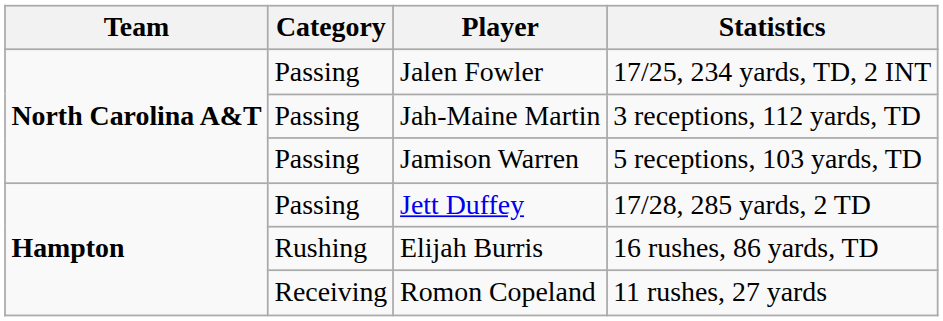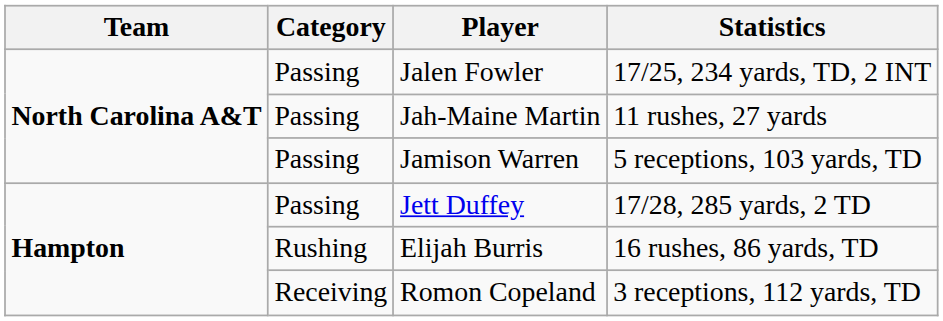(767, 115) 3 receptions, 112 yards, TD -> (720, 115) 11 rushes, 27 yards
(720, 292) 11 rushes, 27 yards -> (767, 292) 3 receptions, 112 yards, TD
